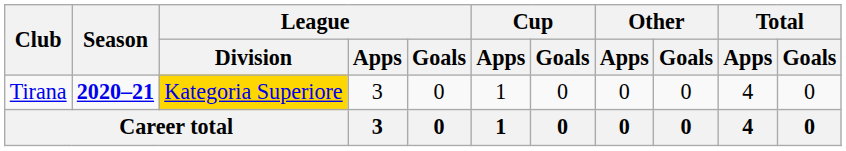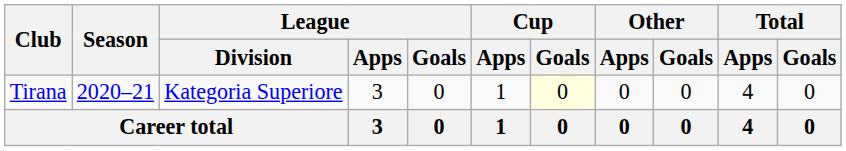(115, 92) bold -> (115, 92) normal
(253, 92) gold background -> (253, 92) no background
(563, 92) no background -> (563, 92) lightyellow background
